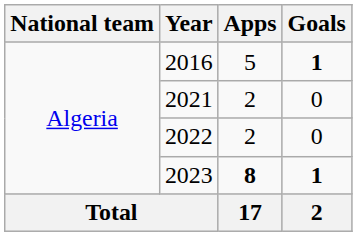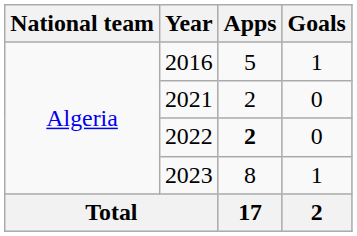(317, 61) bold -> (317, 61) normal
(250, 136) normal -> (250, 136) bold
(250, 174) bold -> (250, 174) normal
(317, 174) bold -> (317, 174) normal
